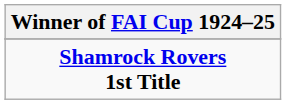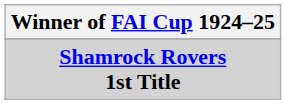(143, 68) no background -> (143, 68) lightgrey background
